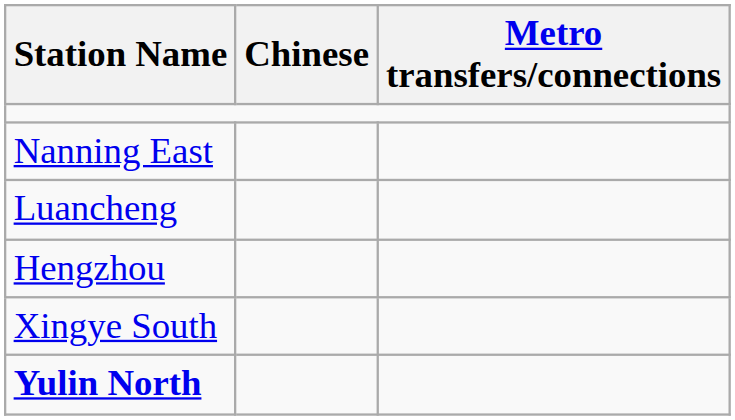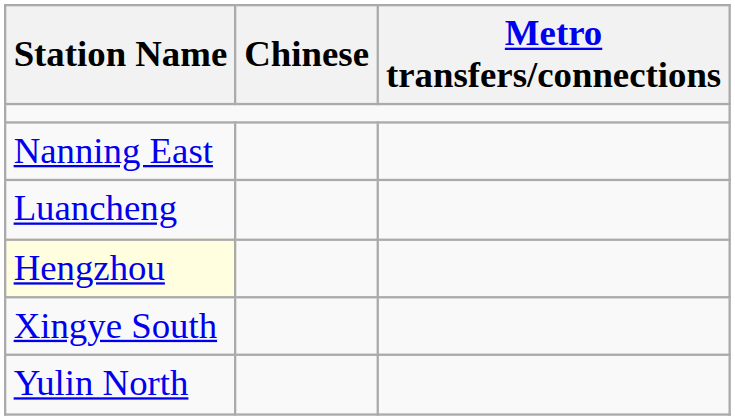(89, 267) no background -> (89, 267) lightyellow background
(108, 383) bold -> (101, 383) normal
